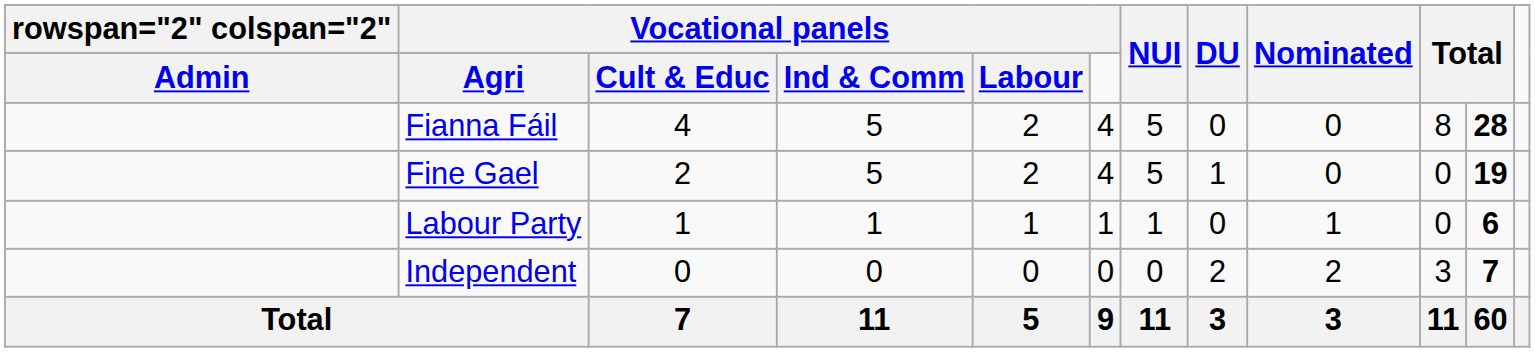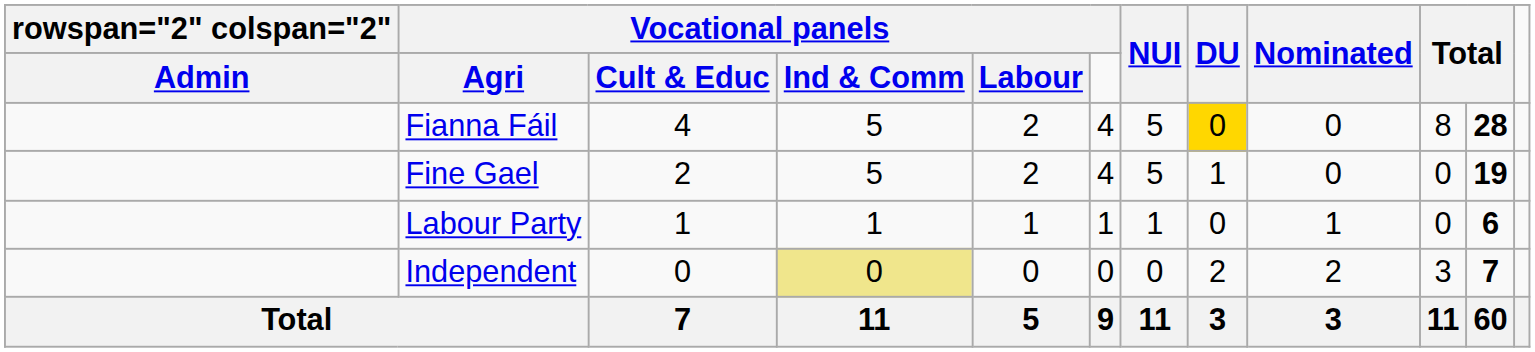(1218, 126) no background -> (1218, 126) gold background
(874, 272) no background -> (874, 272) khaki background
